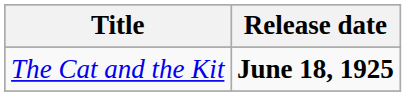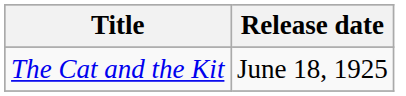(315, 68) bold -> (312, 68) normal
